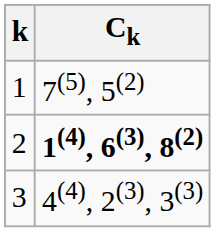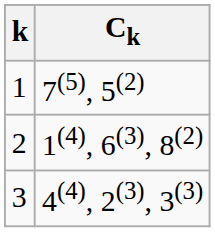(123, 142) bold -> (123, 142) normal
